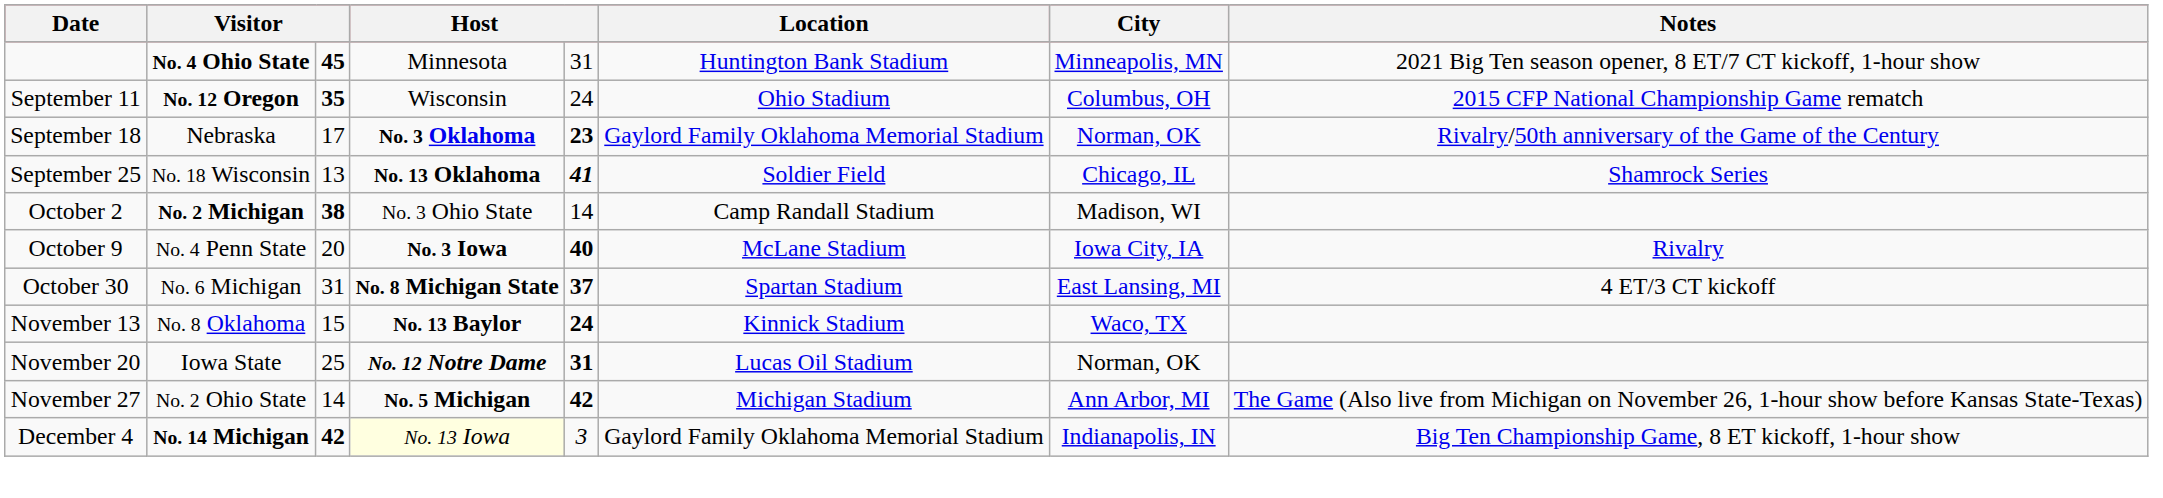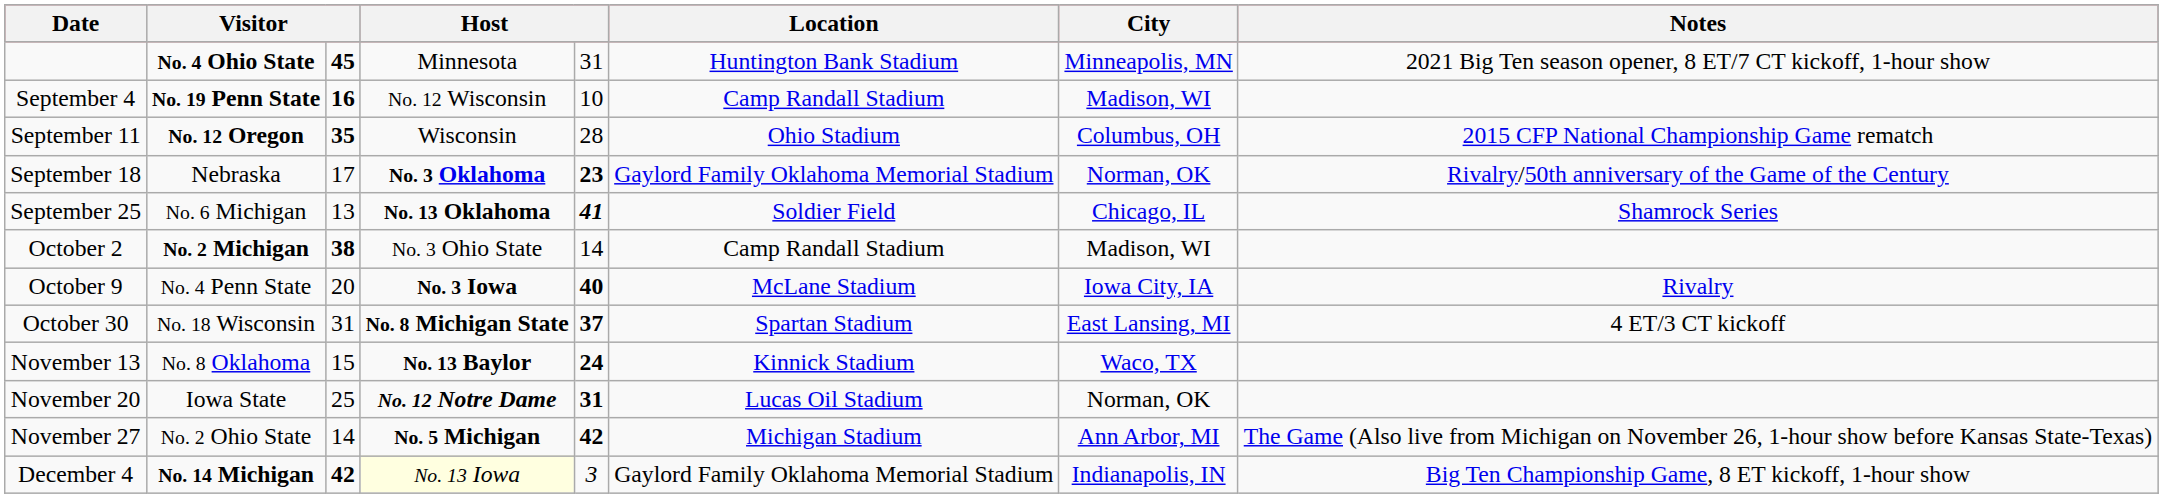+ row: (76, 98)
(582, 98) 24 -> (591, 135) 28
(231, 173) No. 18 Wisconsin -> (236, 211) No. 6 Michigan
(231, 286) No. 6 Michigan -> (236, 323) No. 18 Wisconsin
